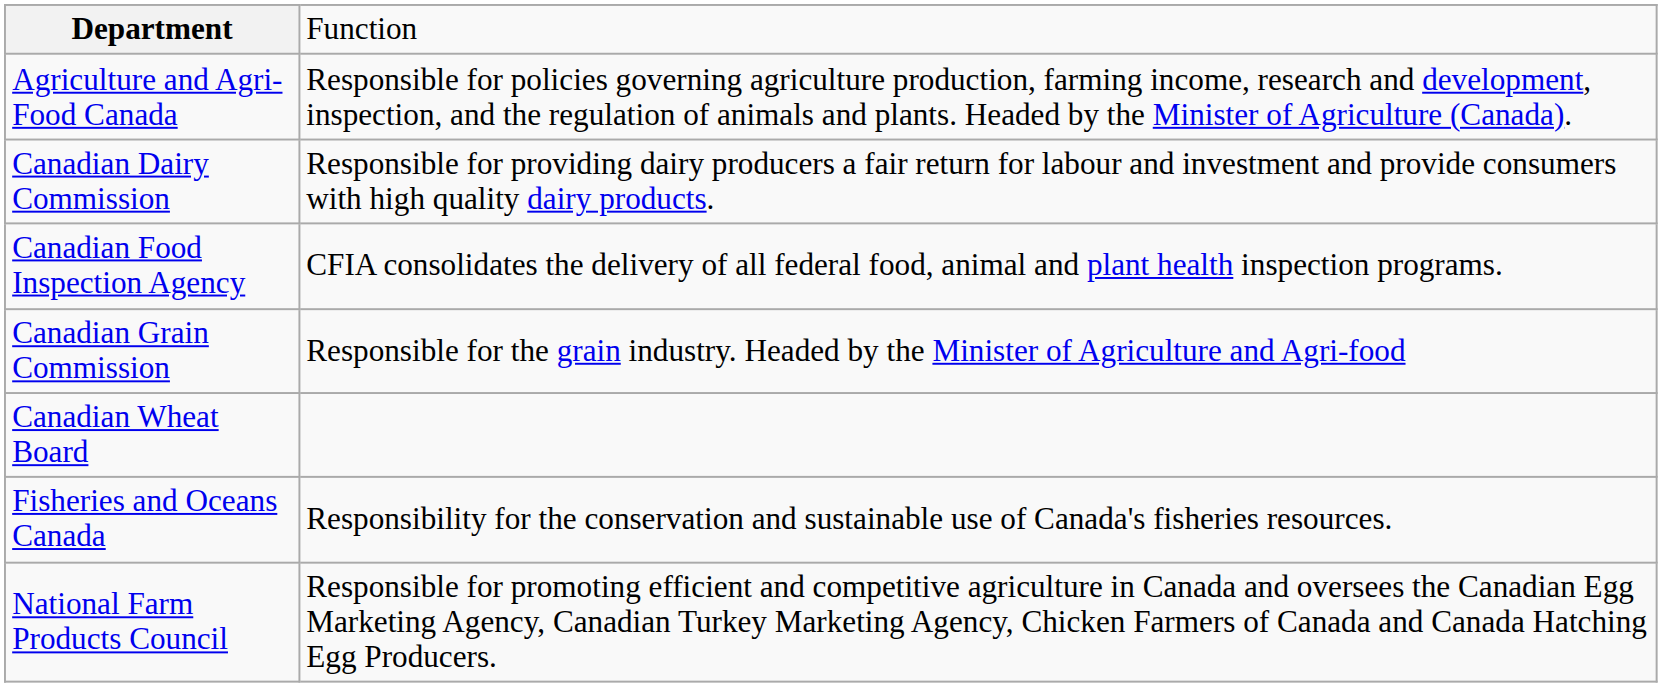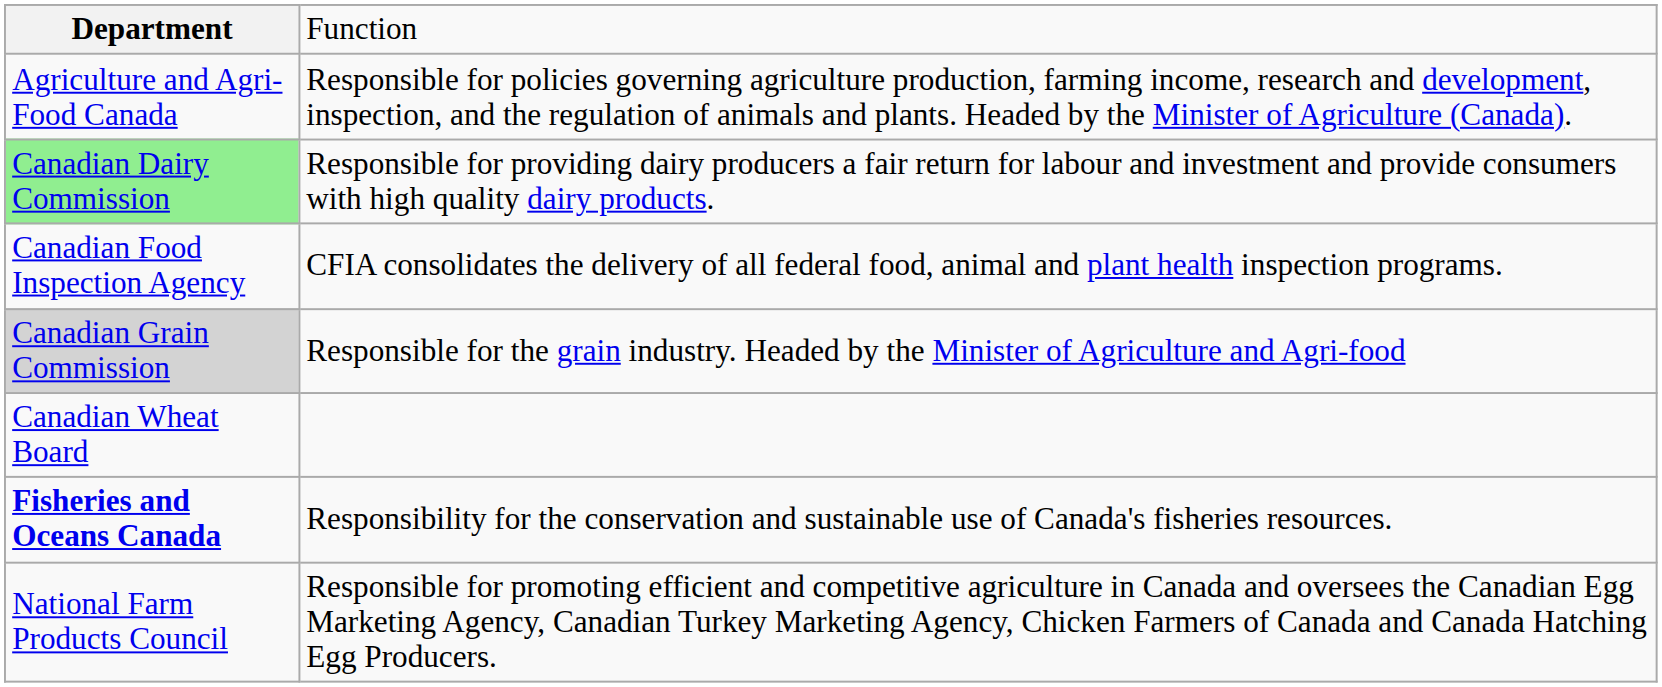(111, 180) no background -> (111, 180) lightgreen background
(111, 350) no background -> (111, 350) lightgrey background
(145, 519) normal -> (117, 519) bold
